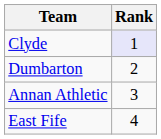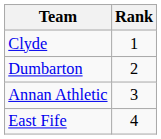(134, 43) lavender background -> (134, 43) no background
